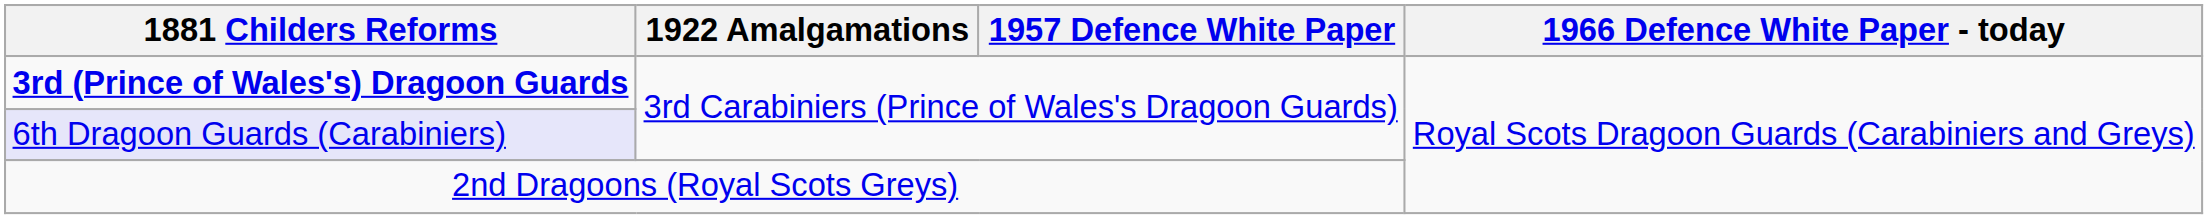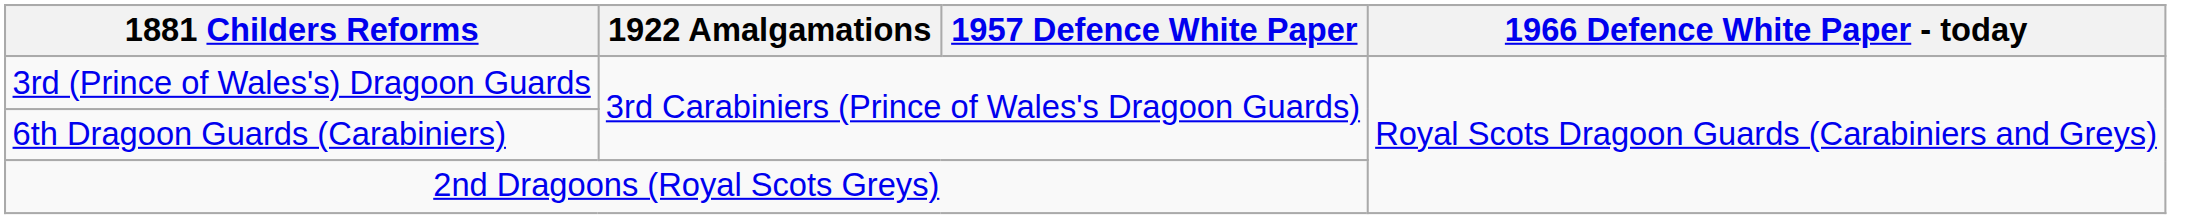(321, 82) bold -> (302, 82) normal
(259, 133) lavender background -> (259, 133) no background
